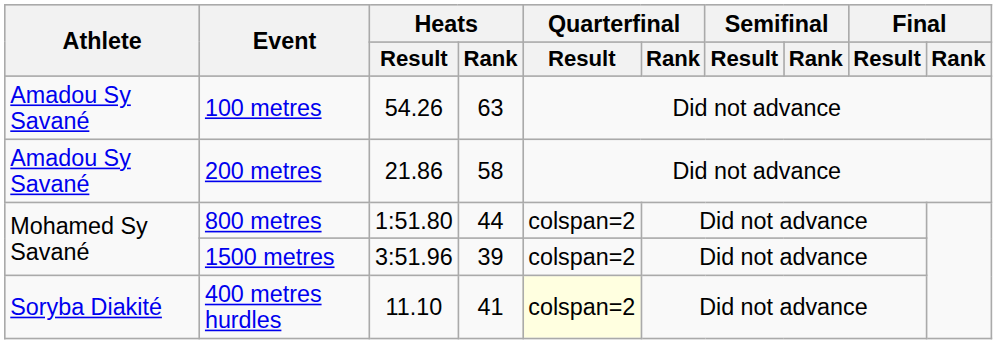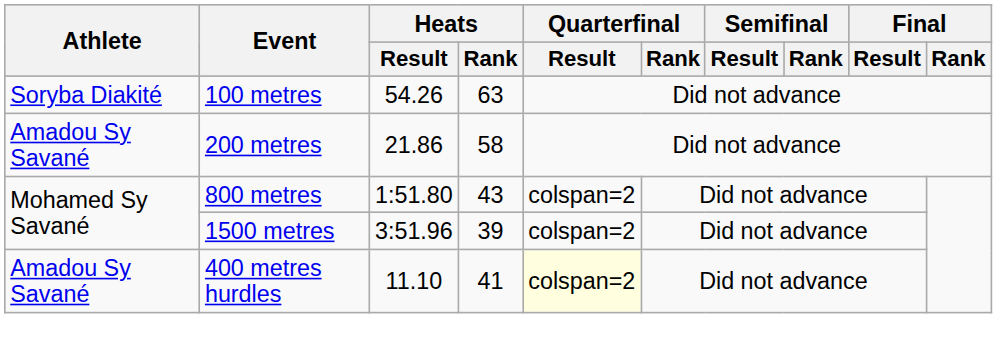(71, 108) Amadou Sy Savané -> (86, 95) Soryba Diakité
(491, 221) 44 -> (491, 195) 43
(86, 307) Soryba Diakité -> (71, 282) Amadou Sy Savané
